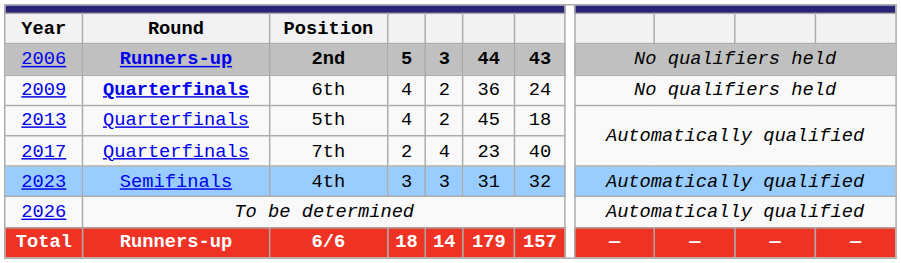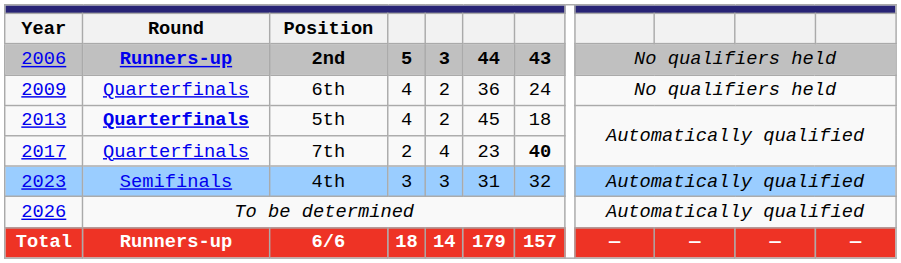(176, 90) bold -> (176, 90) normal
(176, 120) normal -> (176, 120) bold
(540, 151) normal -> (540, 151) bold
